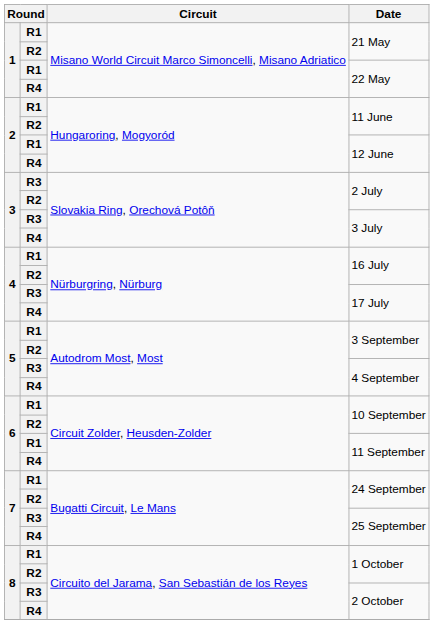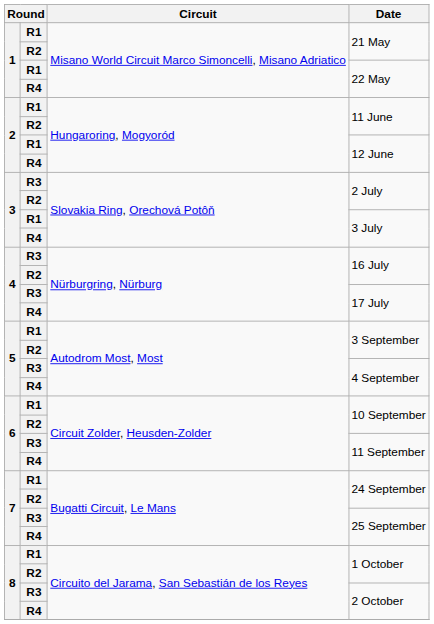(34, 219) R3 -> (34, 219) R1
(34, 256) R1 -> (34, 256) R3
(34, 442) R1 -> (34, 442) R3
